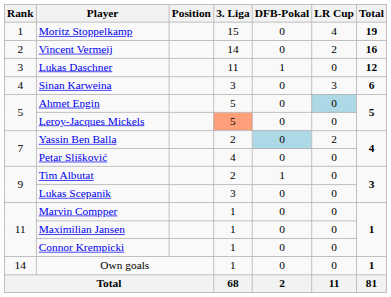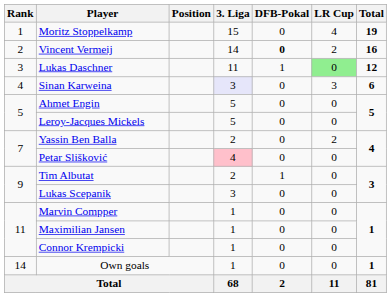(282, 49) normal -> (282, 49) bold
(334, 67) no background -> (334, 67) lightgreen background
(233, 85) no background -> (233, 85) lavender background
(334, 103) lightblue background -> (334, 103) no background
(233, 121) lightsalmon background -> (233, 121) no background
(282, 139) lightblue background -> (282, 139) no background
(233, 157) no background -> (233, 157) pink background
